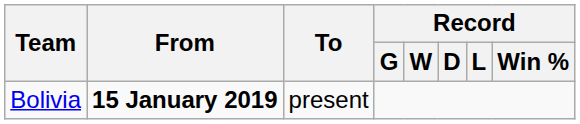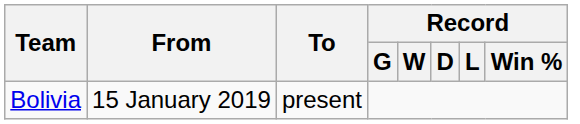(185, 99) bold -> (181, 99) normal
